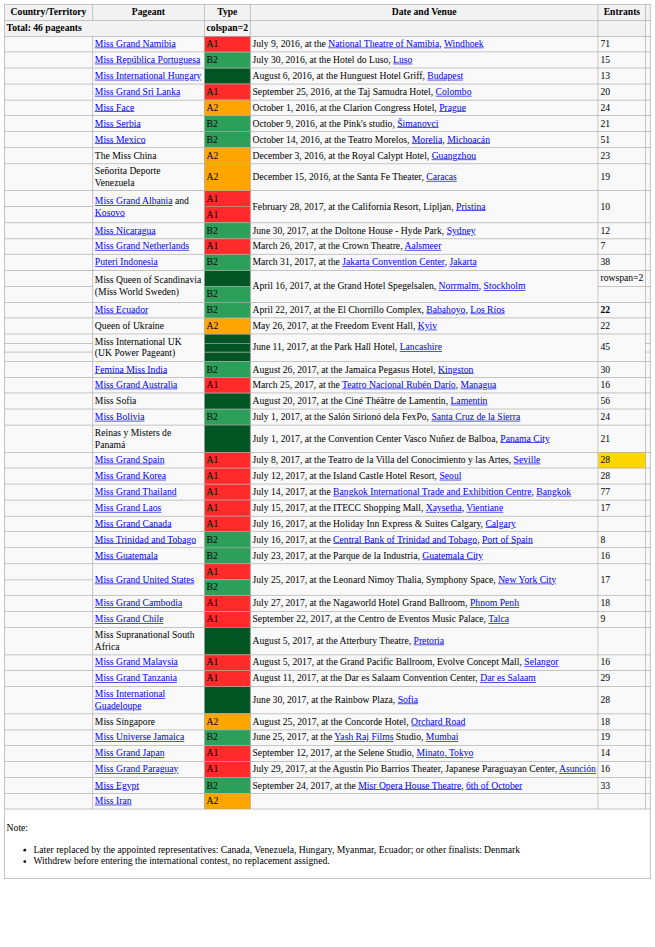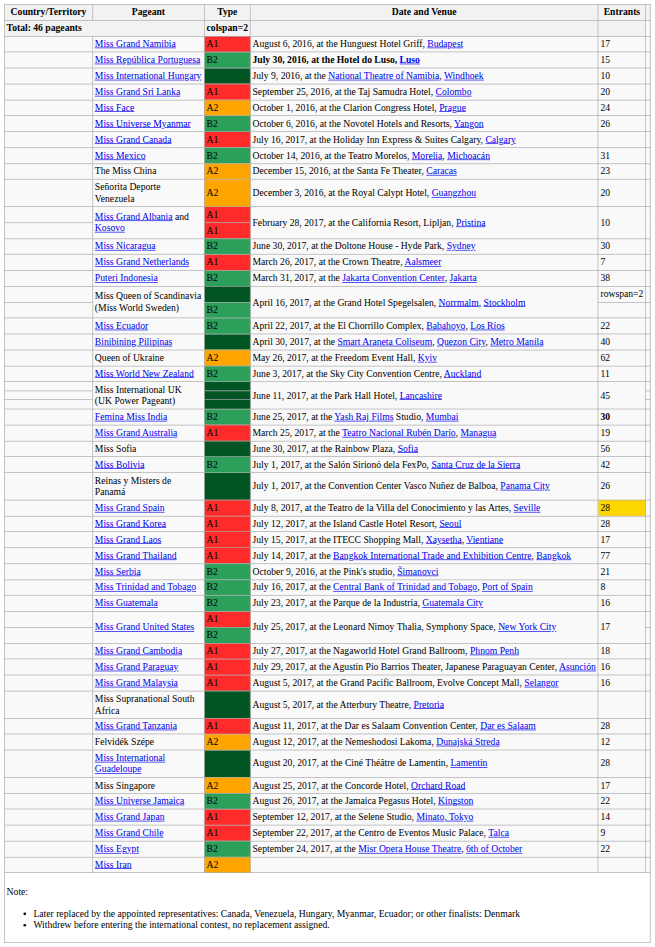(368, 44) July 9, 2016, at the National Theatre of Namibia, Windhoek -> (358, 44) August 6, 2016, at the Hunguest Hotel Griff, Budapest
(605, 44) 71 -> (605, 44) 17
(332, 60) normal -> (336, 60) bold
(358, 76) August 6, 2016, at the Hunguest Hotel Griff, Budapest -> (368, 76) July 9, 2016, at the National Theatre of Namibia, Windhoek
(605, 76) 13 -> (605, 76) 10
+ row: (143, 124)
rows swapped: (118, 124) <-> (133, 524)
(605, 140) 51 -> (605, 156) 31
(364, 156) December 3, 2016, at the Royal Calypt Hotel, Guangzhou -> (355, 171) December 15, 2016, at the Santa Fe Theater, Caracas
(355, 177) December 15, 2016, at the Santa Fe Theater, Caracas -> (364, 193) December 3, 2016, at the Royal Calypt Hotel, Guangzhou
(605, 177) 19 -> (605, 193) 20
(605, 231) 12 -> (605, 247) 30
(605, 310) bold -> (605, 326) normal
+ row: (134, 342)
(605, 326) 22 -> (605, 358) 62
+ row: (144, 374)
(363, 369) August 26, 2017, at the Jamaica Pegasus Hotel, Kingston -> (355, 417) June 25, 2017, at the Yash Raj Films Studio, Mumbai
(605, 369) normal -> (605, 417) bold
(605, 385) 16 -> (605, 433) 19
(370, 401) August 20, 2017, at the Ciné Théâtre de Lamentin, Lamentin -> (335, 449) June 30, 2017, at the Rainbow Plaza, Sofia
(605, 417) 24 -> (605, 465) 42
(605, 439) 21 -> (605, 486) 26
rows swapped: (136, 492) <-> (128, 508)
rows swapped: (137, 769) <-> (129, 619)
rows swapped: (136, 663) <-> (145, 641)
(605, 678) 29 -> (605, 726) 28
+ row: (124, 742)
(335, 700) June 30, 2017, at the Rainbow Plaza, Sofia -> (370, 764) August 20, 2017, at the Ciné Théâtre de Lamentin, Lamentin
(605, 722) 18 -> (605, 785) 17
(355, 738) June 25, 2017, at the Yash Raj Films Studio, Mumbai -> (363, 801) August 26, 2017, at the Jamaica Pegasus Hotel, Kingston
(605, 738) 19 -> (605, 801) 22
(605, 785) 33 -> (605, 849) 22
